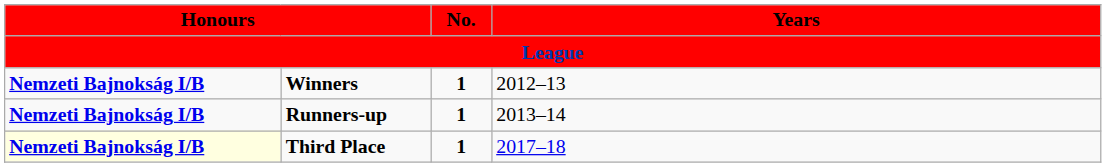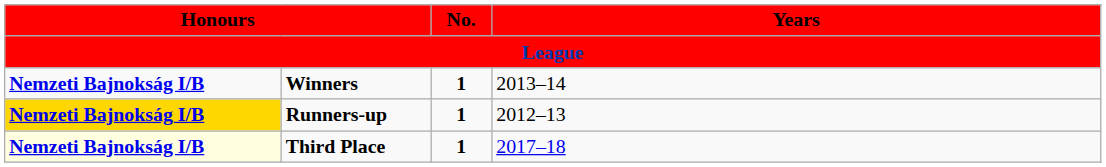(531, 83) 2012–13 -> (531, 83) 2013–14
(107, 114) no background -> (107, 114) gold background
(531, 114) 2013–14 -> (531, 114) 2012–13
